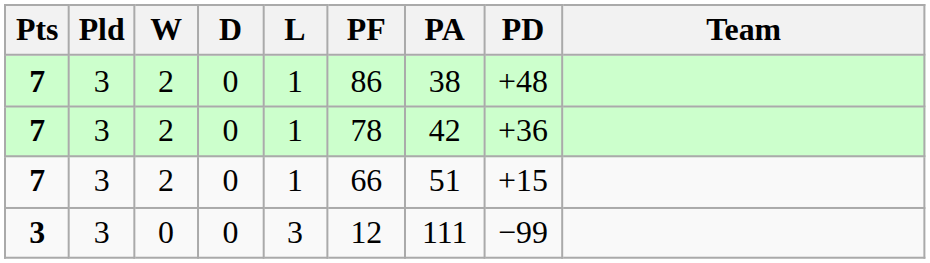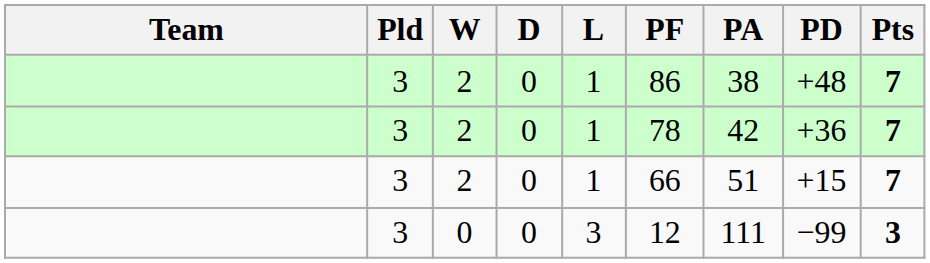columns swapped: (744, 29) <-> (37, 29)
